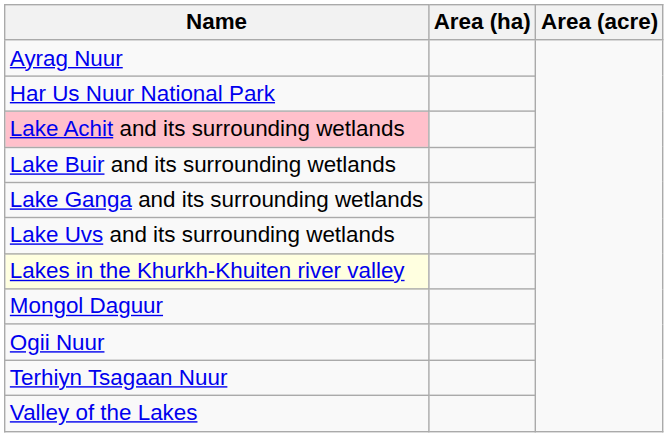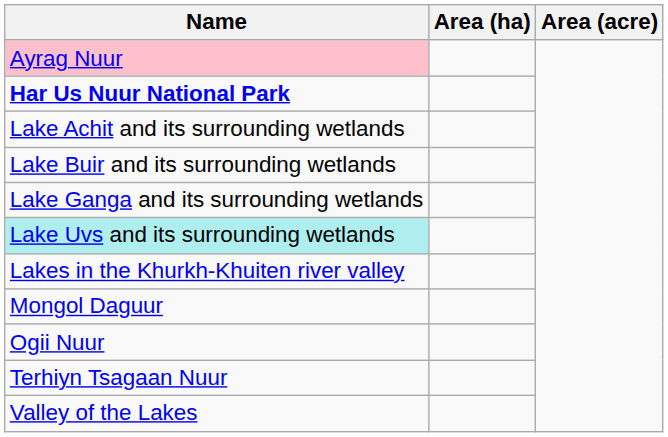(66, 57) no background -> (66, 57) pink background
(142, 93) normal -> (150, 93) bold
(207, 128) pink background -> (207, 128) no background
(202, 235) no background -> (202, 235) paleturquoise background
(207, 270) lightyellow background -> (207, 270) no background
